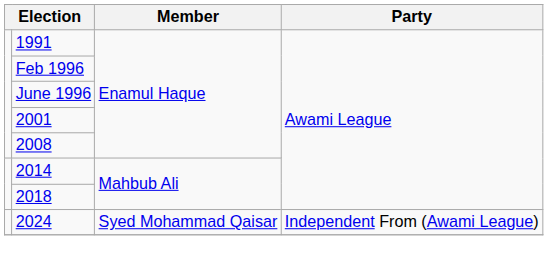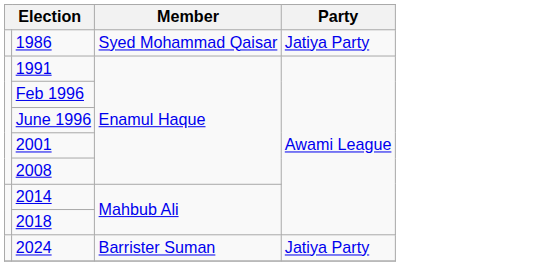+ row: (34, 42)
(188, 222) Syed Mohammad Qaisar -> (157, 247) Barrister Suman
(412, 222) Independent From (Awami League) -> (327, 247) Jatiya Party
